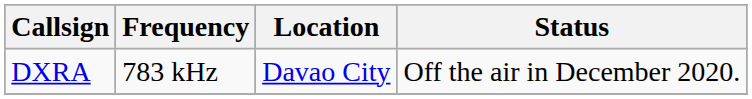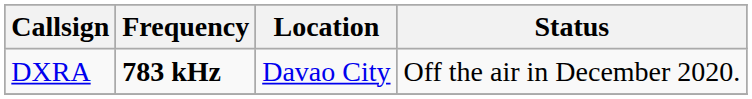(170, 71) normal -> (172, 71) bold
